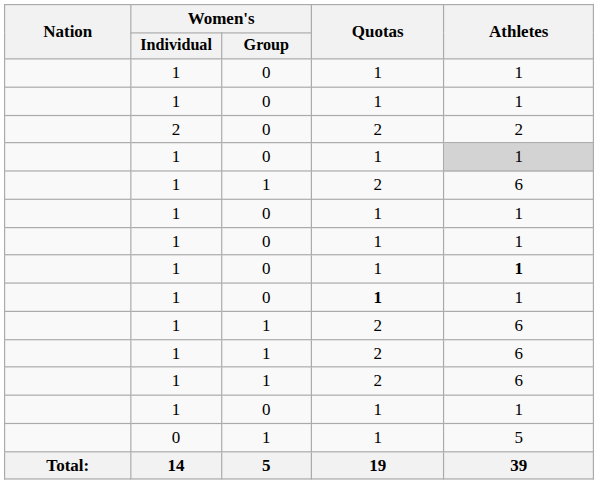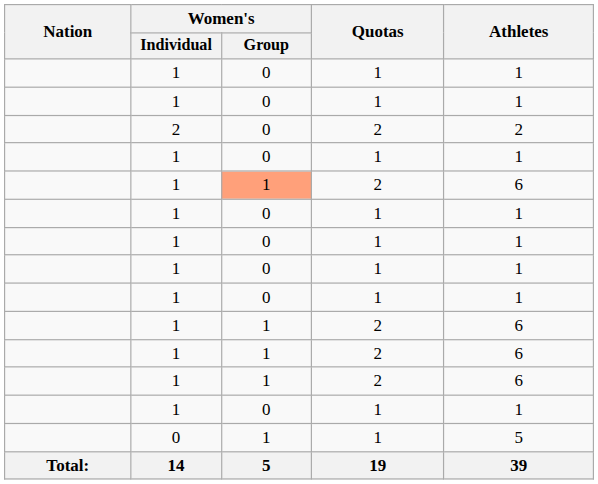(519, 157) lightgrey background -> (519, 157) no background
(266, 185) no background -> (266, 185) lightsalmon background
(519, 269) bold -> (519, 269) normal
(378, 297) bold -> (378, 297) normal
